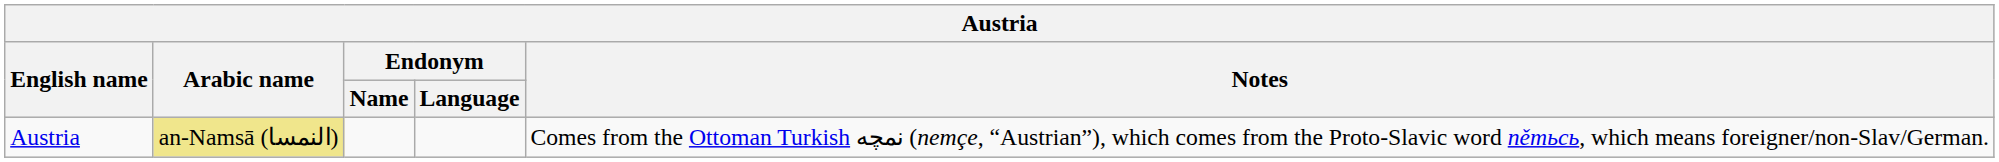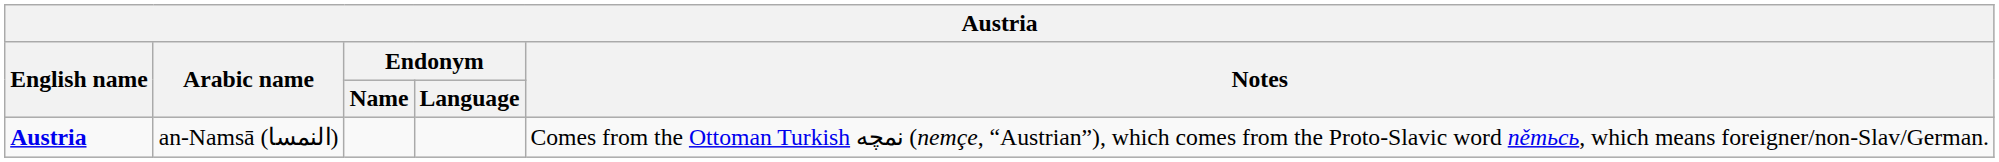(45, 136) normal -> (48, 136) bold
(249, 137) khaki background -> (249, 137) no background
